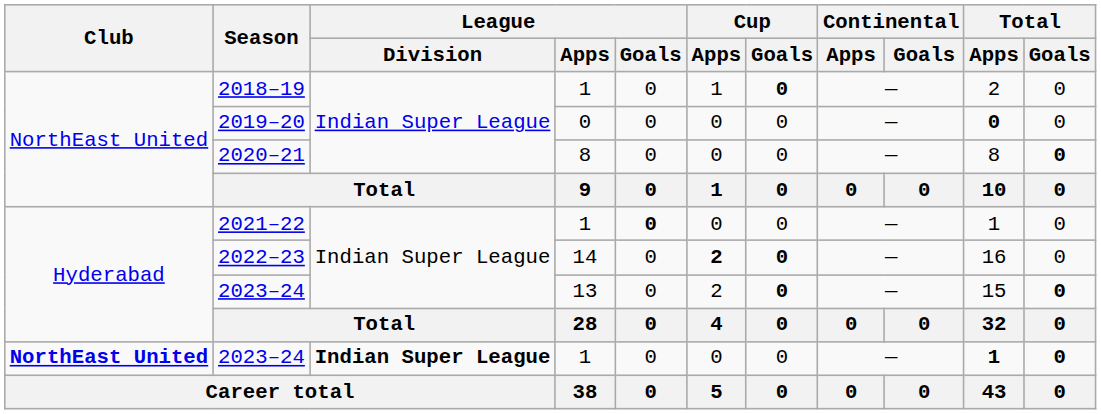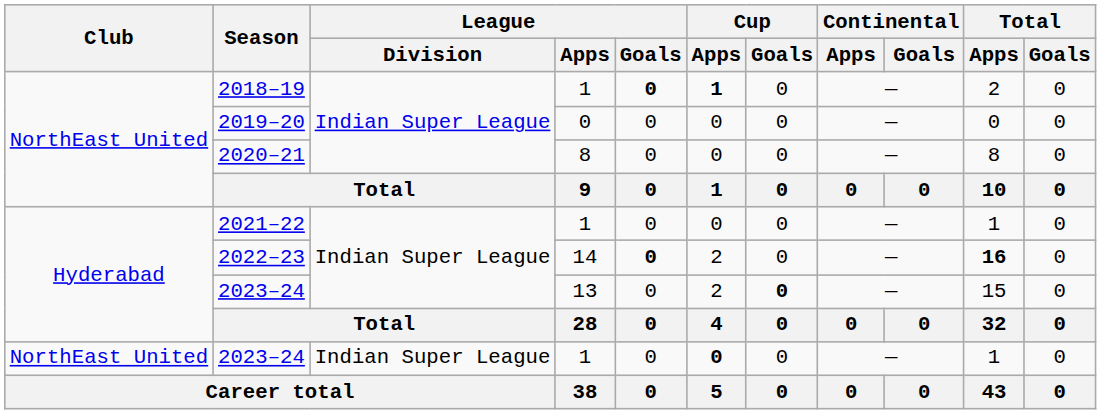(651, 89) normal -> (651, 89) bold
(716, 89) normal -> (716, 89) bold
(782, 89) bold -> (782, 89) normal
(994, 123) bold -> (994, 123) normal
(1060, 156) bold -> (1060, 156) normal
(651, 224) bold -> (651, 224) normal
(651, 257) normal -> (651, 257) bold
(716, 257) bold -> (716, 257) normal
(782, 257) bold -> (782, 257) normal
(994, 257) normal -> (994, 257) bold
(1060, 291) bold -> (1060, 291) normal
(109, 359) bold -> (109, 359) normal
(433, 359) bold -> (433, 359) normal
(716, 359) normal -> (716, 359) bold
(994, 359) bold -> (994, 359) normal
(1060, 359) bold -> (1060, 359) normal
